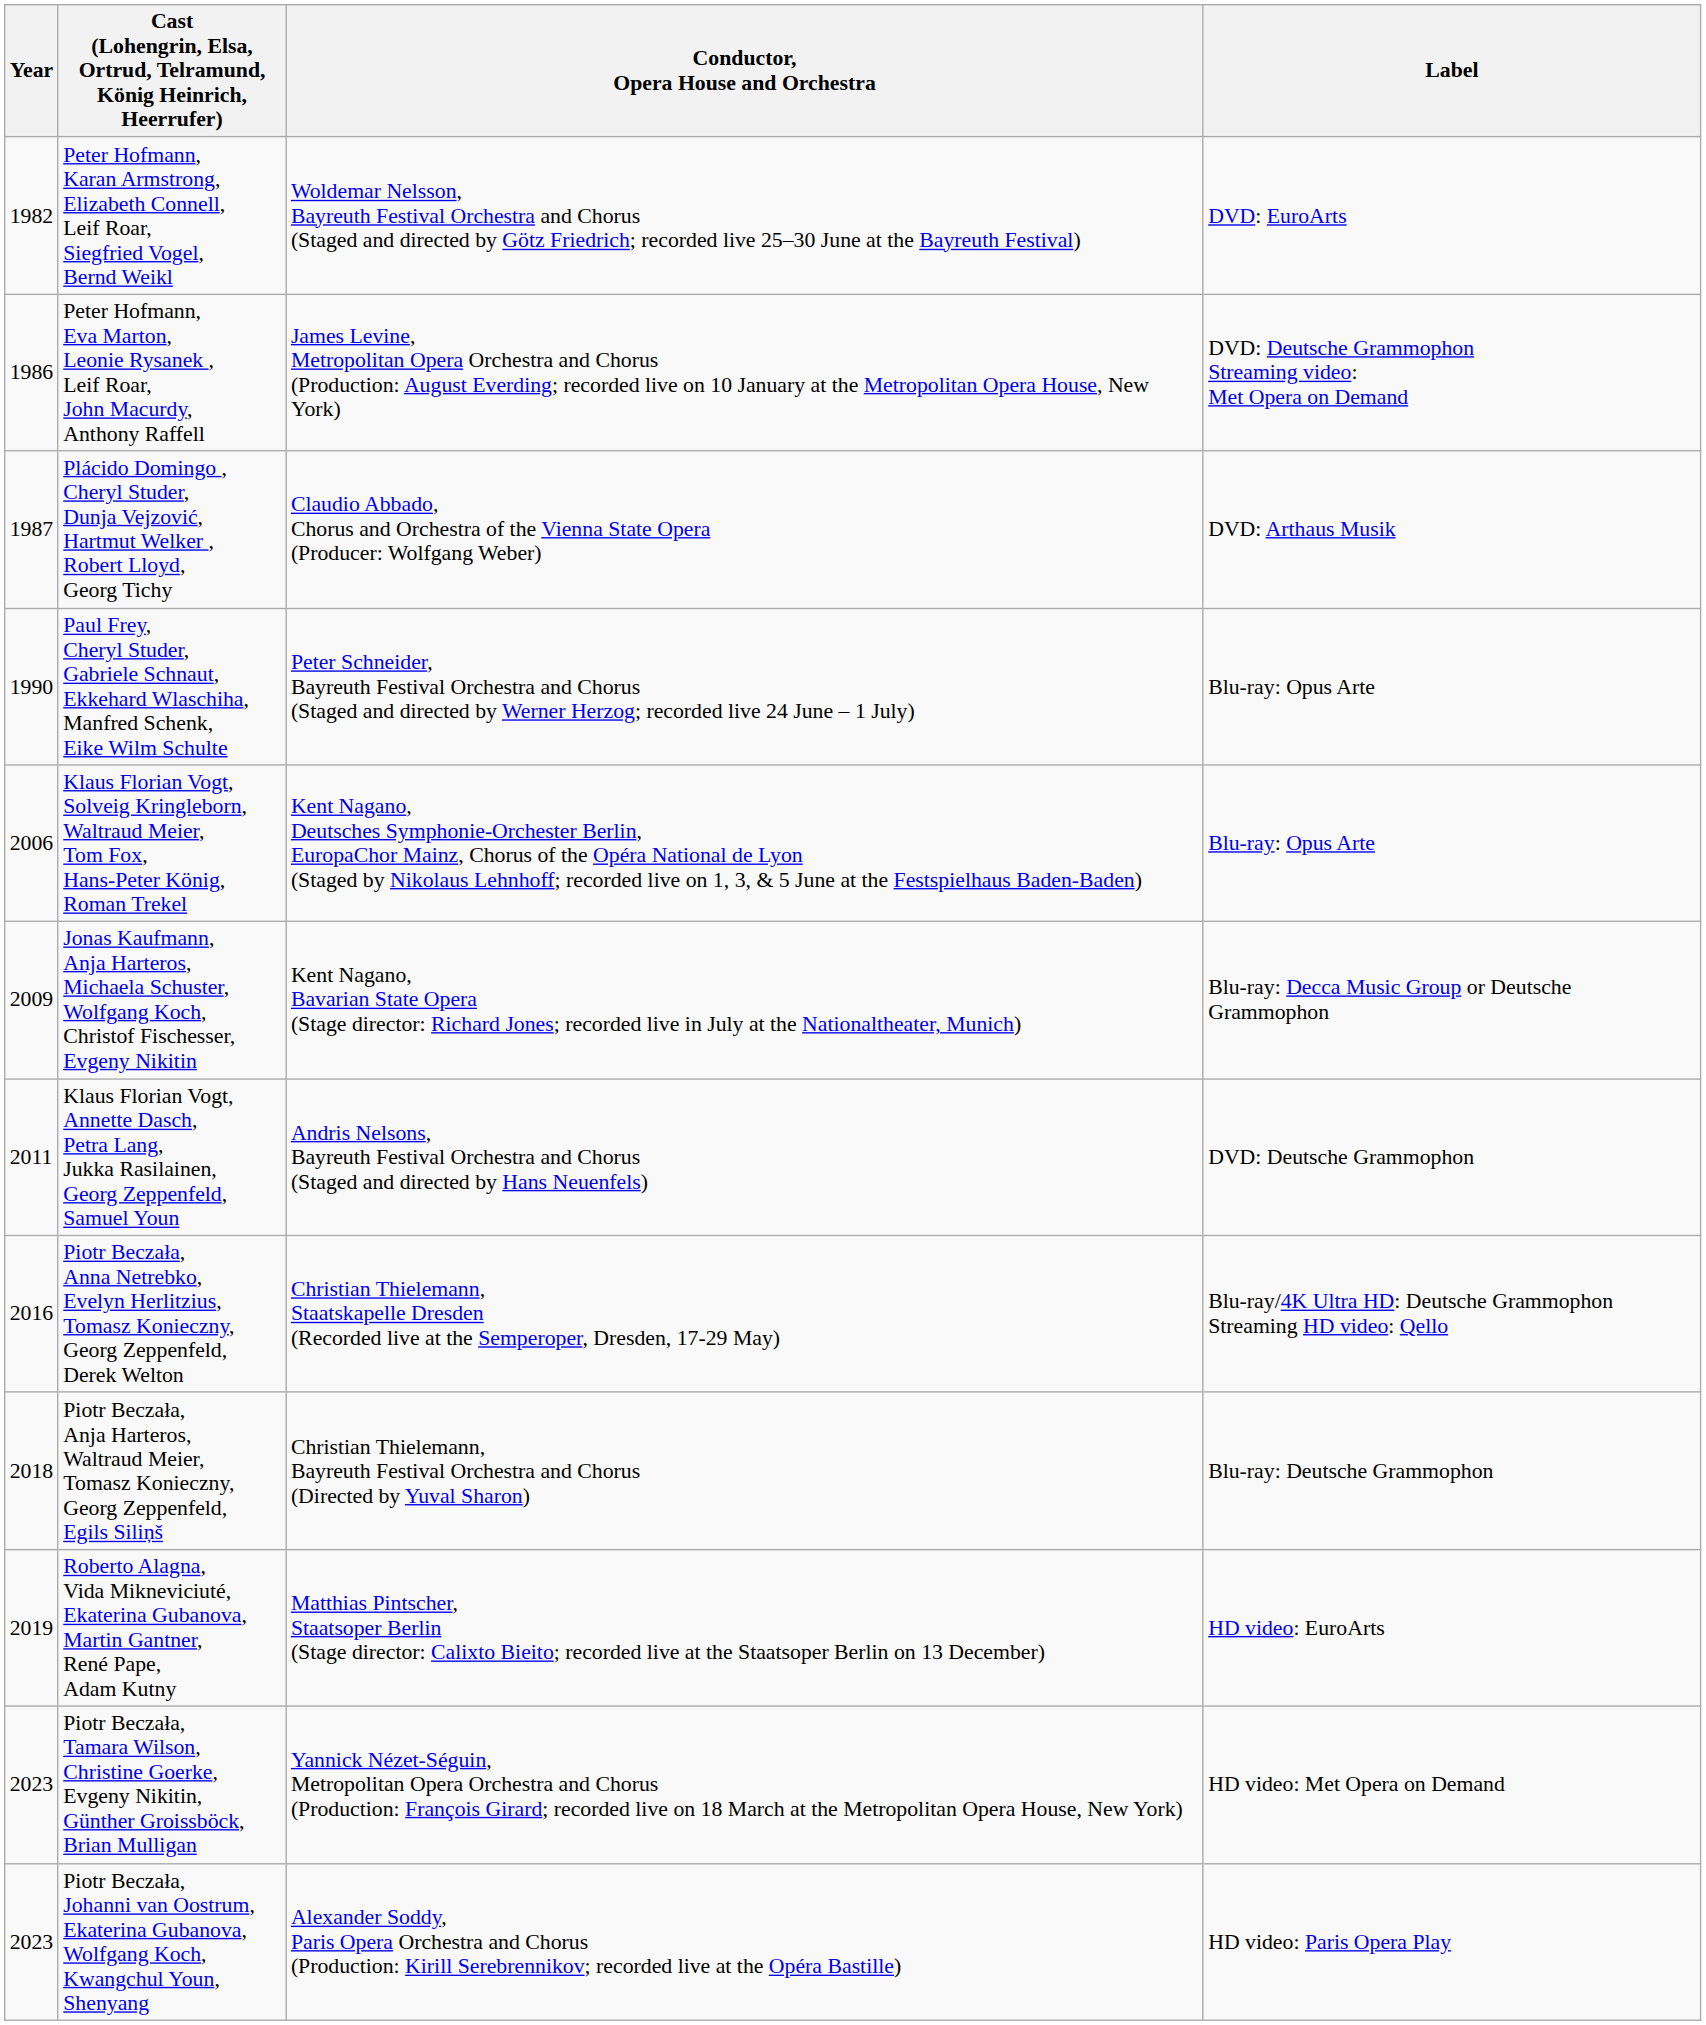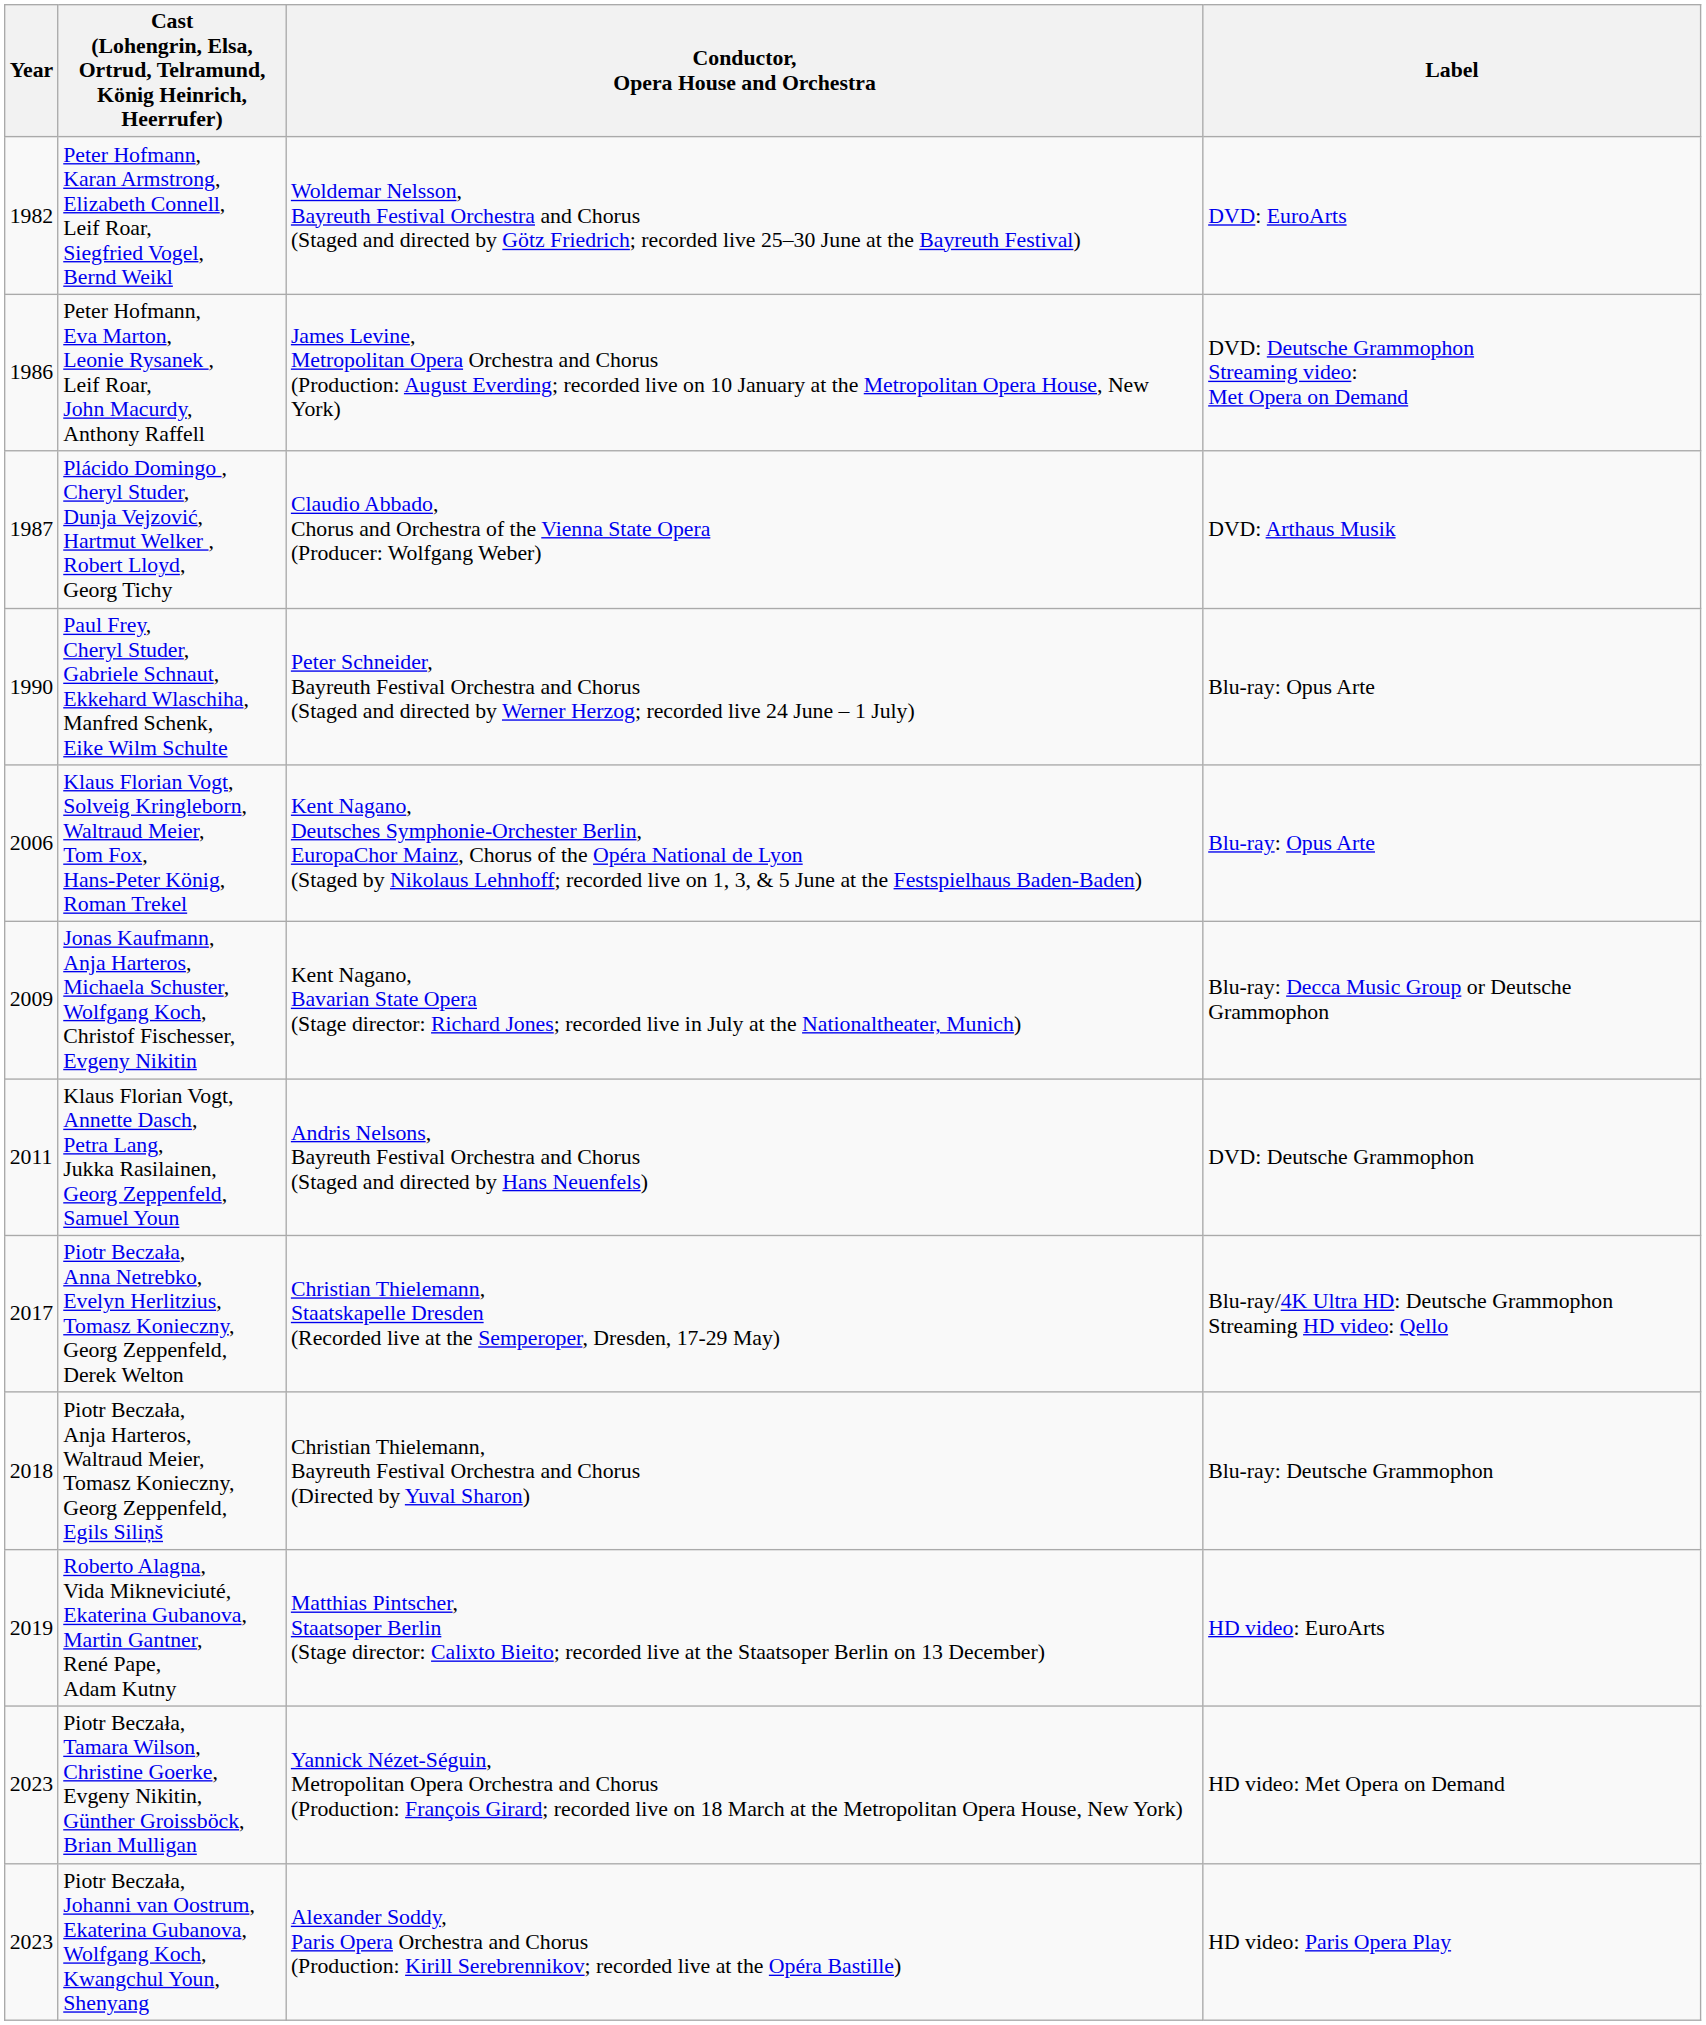(31, 1313) 2016 -> (31, 1313) 2017
